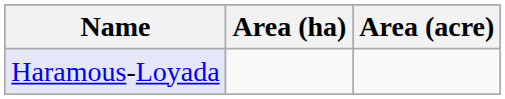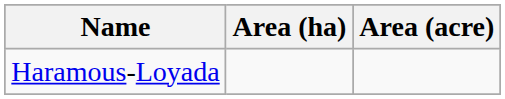(116, 71) lavender background -> (116, 71) no background
